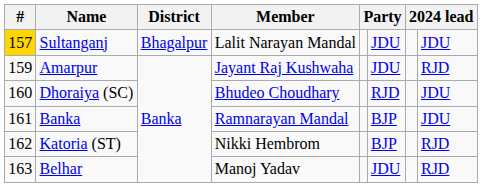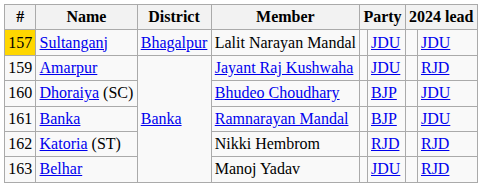(385, 93) RJD -> (384, 93) BJP
(384, 144) BJP -> (385, 144) RJD
